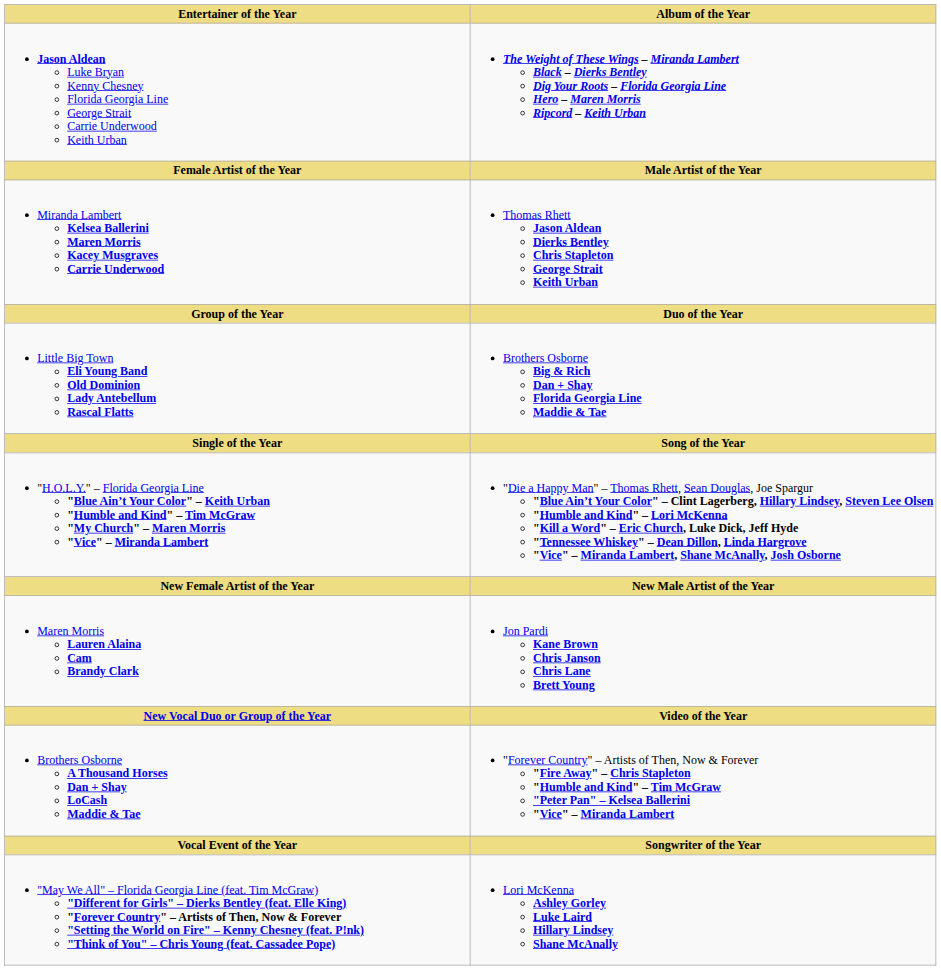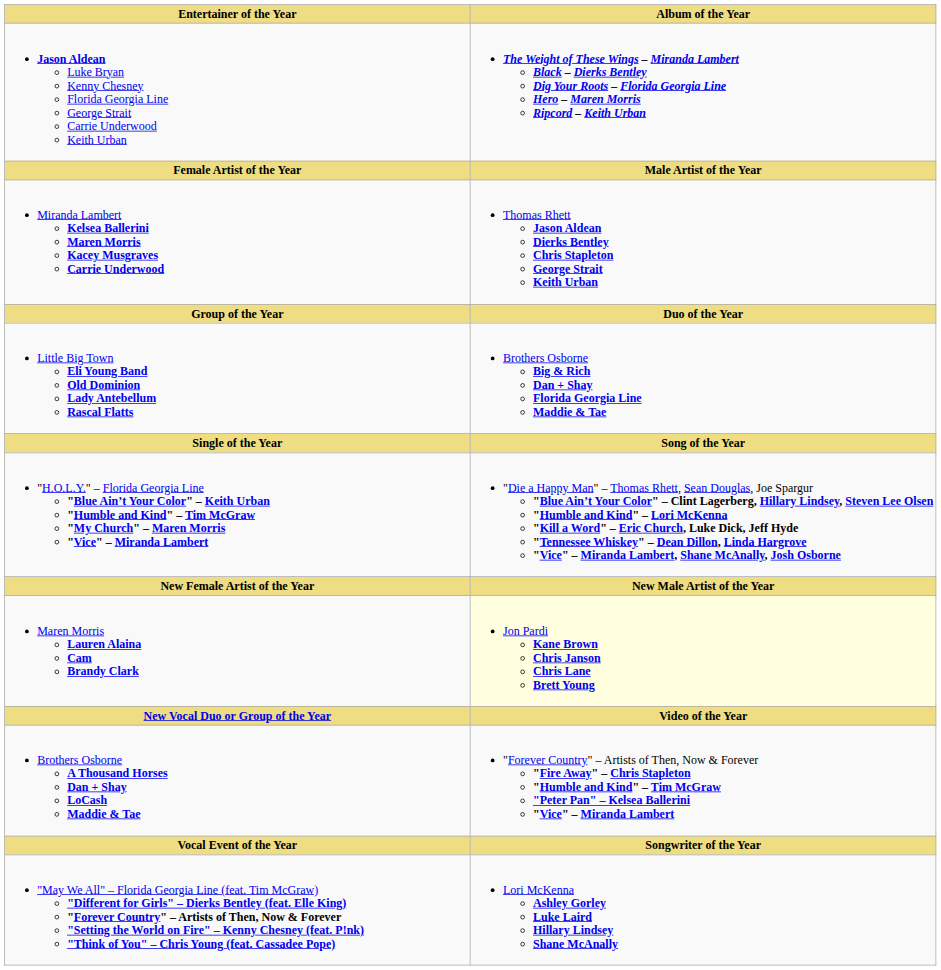(703, 658) no background -> (703, 658) lightyellow background
